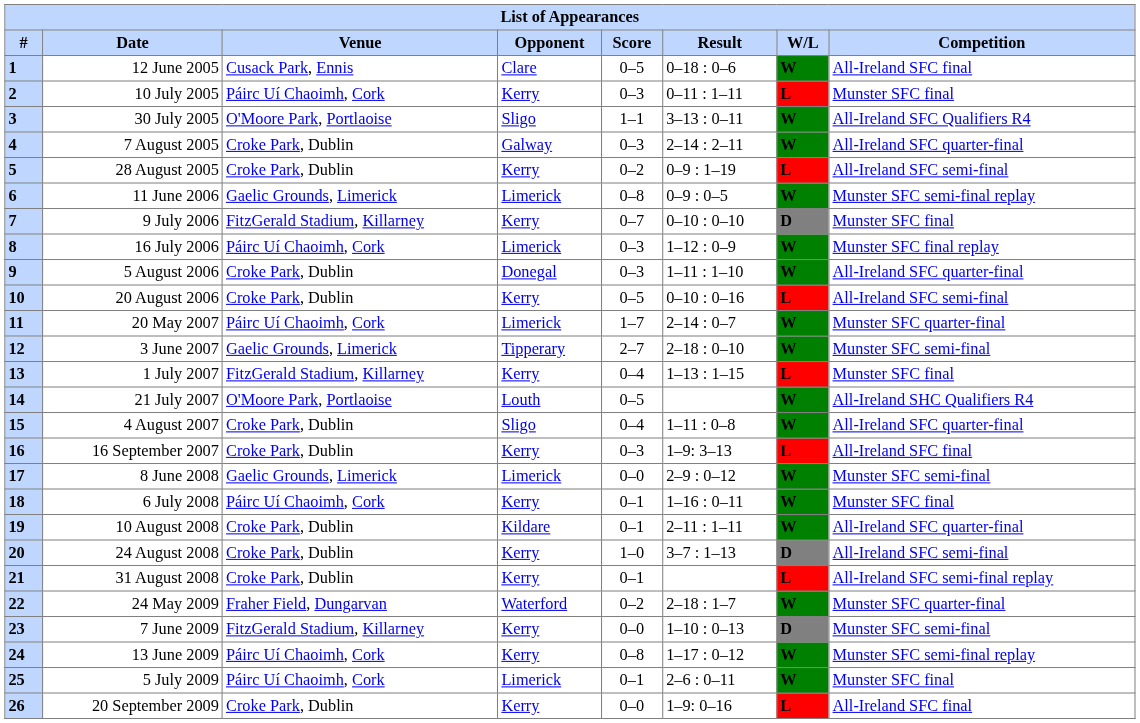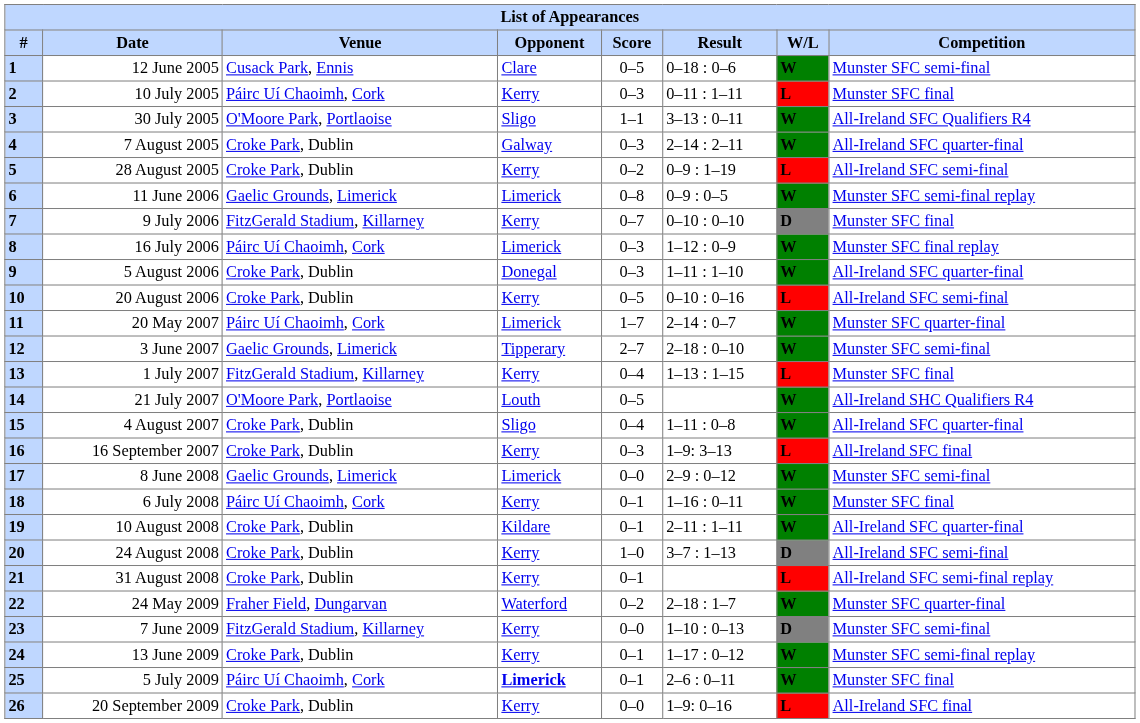(902, 68) All-Ireland SFC final -> (911, 68) Munster SFC semi-final
(305, 654) Páirc Uí Chaoimh, Cork -> (290, 654) Croke Park, Dublin
(632, 654) 0–8 -> (632, 654) 0–1
(531, 680) normal -> (534, 680) bold
